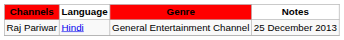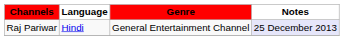(295, 27) no background -> (295, 27) lavender background
